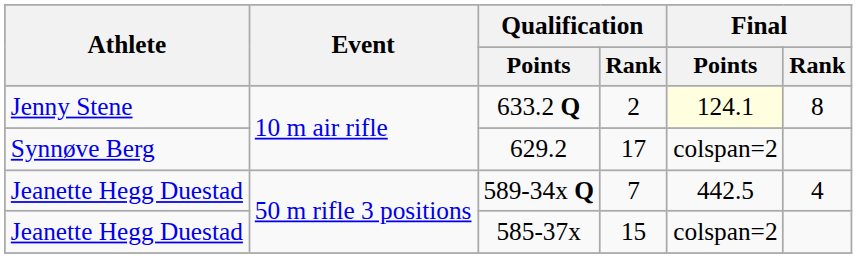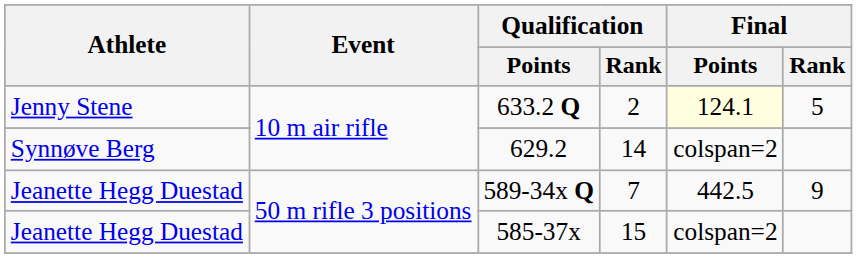(817, 107) 8 -> (817, 107) 5
(634, 148) 17 -> (634, 148) 14
(817, 190) 4 -> (817, 190) 9
